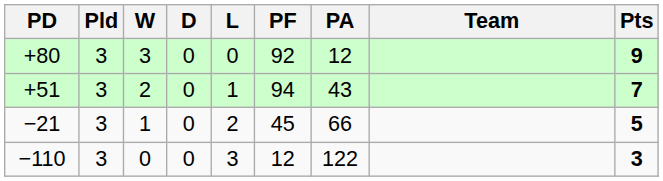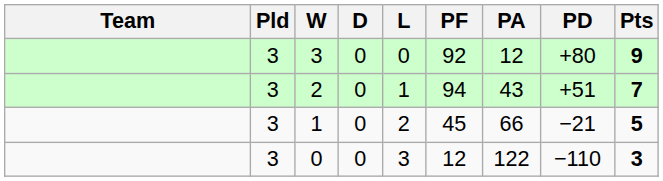columns swapped: (492, 21) <-> (42, 21)
